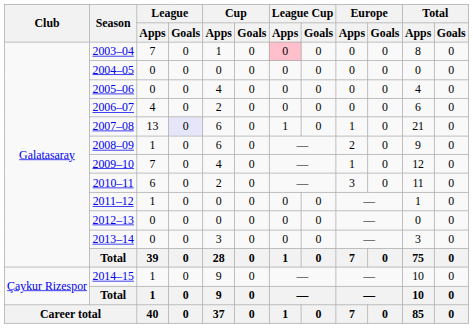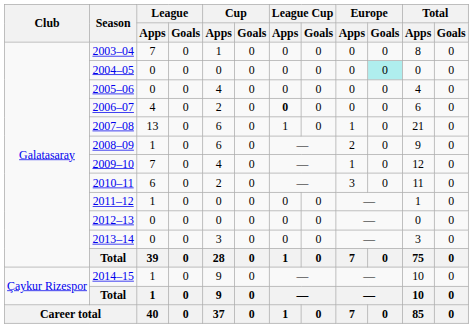(285, 51) pink background -> (285, 51) no background
(385, 70) no background -> (385, 70) paleturquoise background
(285, 107) normal -> (285, 107) bold
(186, 126) lavender background -> (186, 126) no background
